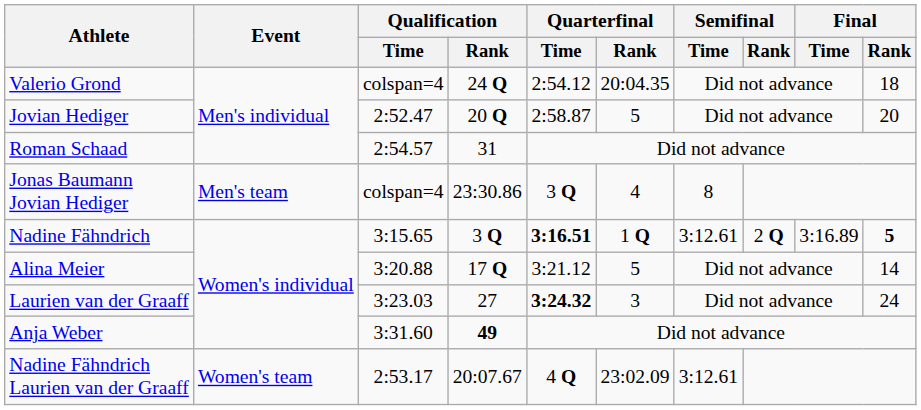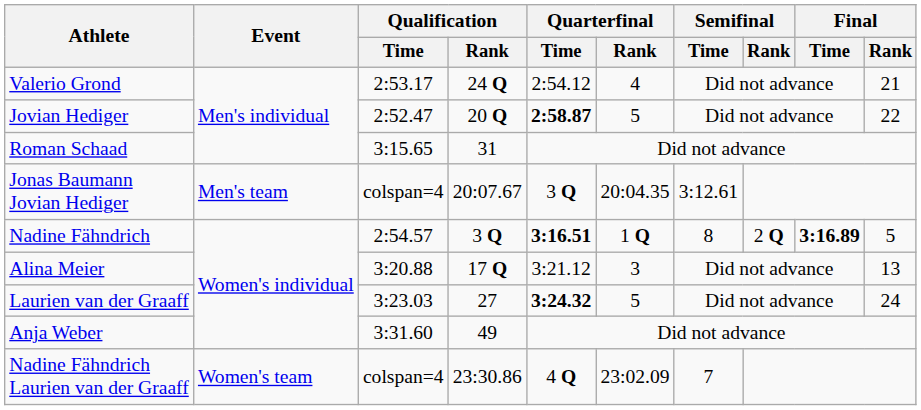(403, 83) colspan=4 -> (403, 83) 2:53.17
(635, 83) 20:04.35 -> (635, 83) 4
(889, 83) 18 -> (890, 83) 21
(561, 116) normal -> (561, 116) bold
(889, 116) 20 -> (890, 116) 22
(403, 148) 2:54.57 -> (403, 148) 3:15.65
(487, 192) 23:30.86 -> (487, 192) 20:07.67
(635, 192) 4 -> (635, 192) 20:04.35
(708, 192) 8 -> (708, 192) 3:12.61
(403, 236) 3:15.65 -> (403, 236) 2:54.57
(708, 236) 3:12.61 -> (708, 236) 8
(829, 236) normal -> (830, 236) bold
(889, 236) bold -> (890, 236) normal
(635, 268) 5 -> (635, 268) 3
(889, 268) 14 -> (890, 268) 13
(635, 300) 3 -> (635, 300) 5
(487, 333) bold -> (487, 333) normal
(403, 376) 2:53.17 -> (403, 376) colspan=4
(487, 376) 20:07.67 -> (487, 376) 23:30.86
(708, 376) 3:12.61 -> (708, 376) 7
